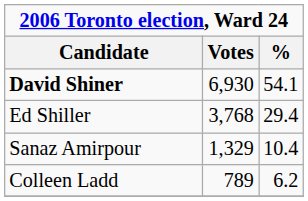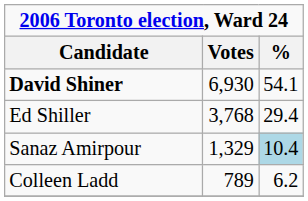(281, 148) no background -> (281, 148) lightblue background
